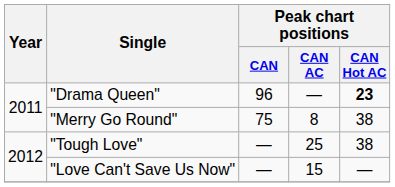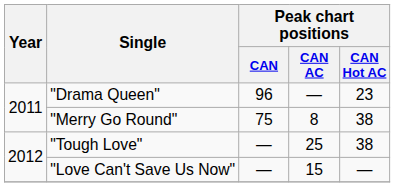(364, 95) bold -> (364, 95) normal
